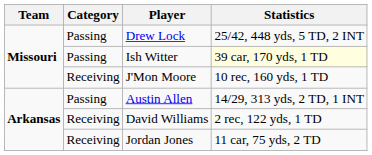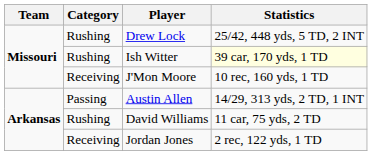(86, 35) Passing -> (88, 35) Rushing
(86, 56) Passing -> (88, 56) Rushing
(93, 119) Receiving -> (88, 119) Rushing
(268, 119) 2 rec, 122 yds, 1 TD -> (267, 119) 11 car, 75 yds, 2 TD
(267, 139) 11 car, 75 yds, 2 TD -> (268, 139) 2 rec, 122 yds, 1 TD
